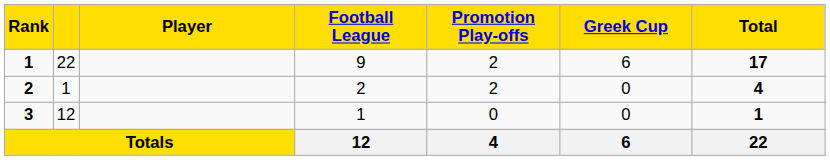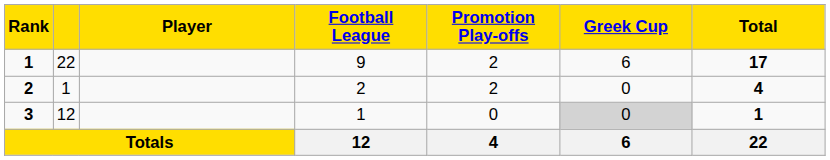(626, 115) no background -> (626, 115) lightgrey background
